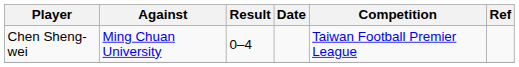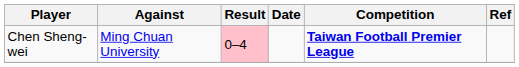(241, 44) no background -> (236, 44) pink background
(384, 44) normal -> (384, 44) bold
